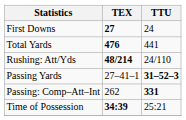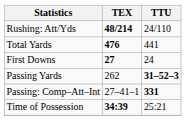rows swapped: (31, 29) <-> (41, 60)
(122, 76) 27–41–1 -> (112, 76) 262
(112, 91) 262 -> (122, 91) 27–41–1
